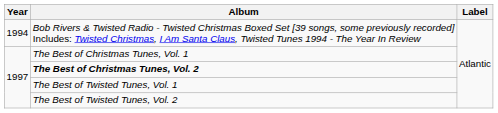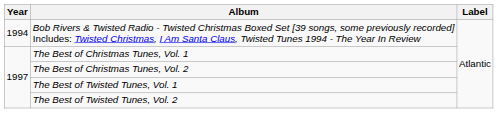(116, 69) bold -> (111, 69) normal
